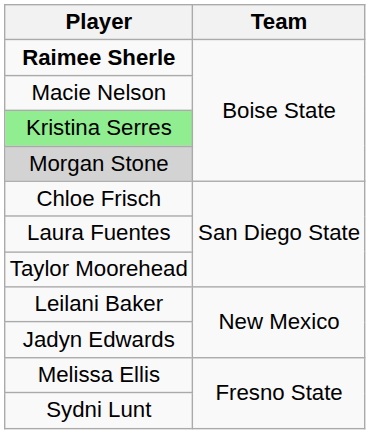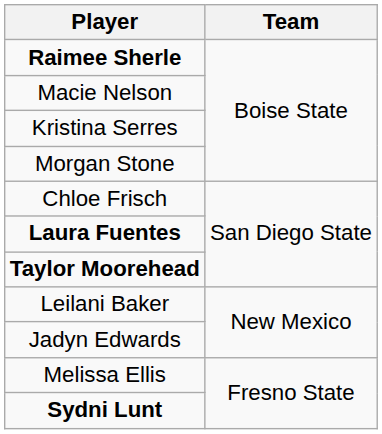(99, 127) lightgreen background -> (105, 127) no background
(99, 163) lightgrey background -> (105, 163) no background
(99, 233) normal -> (105, 233) bold
(99, 269) normal -> (105, 269) bold
(99, 410) normal -> (105, 410) bold
